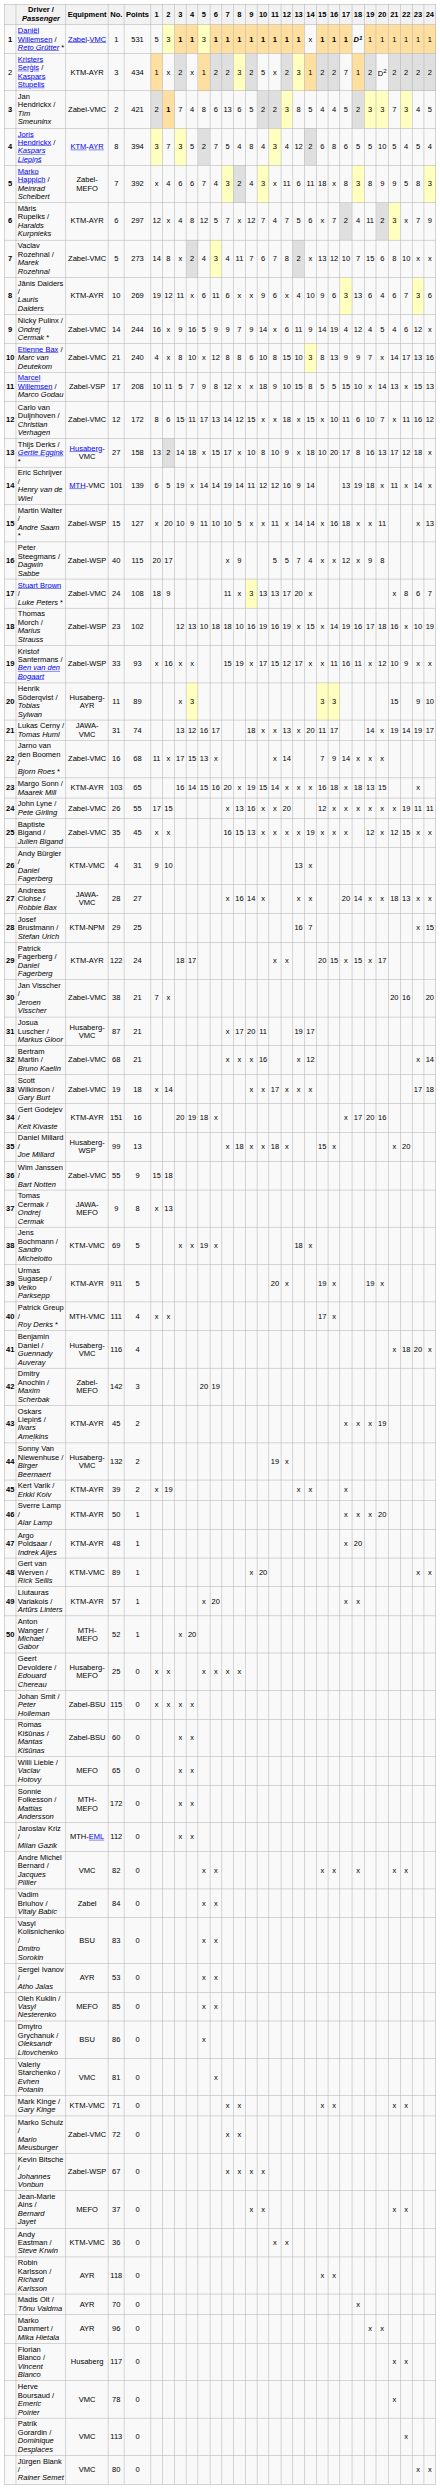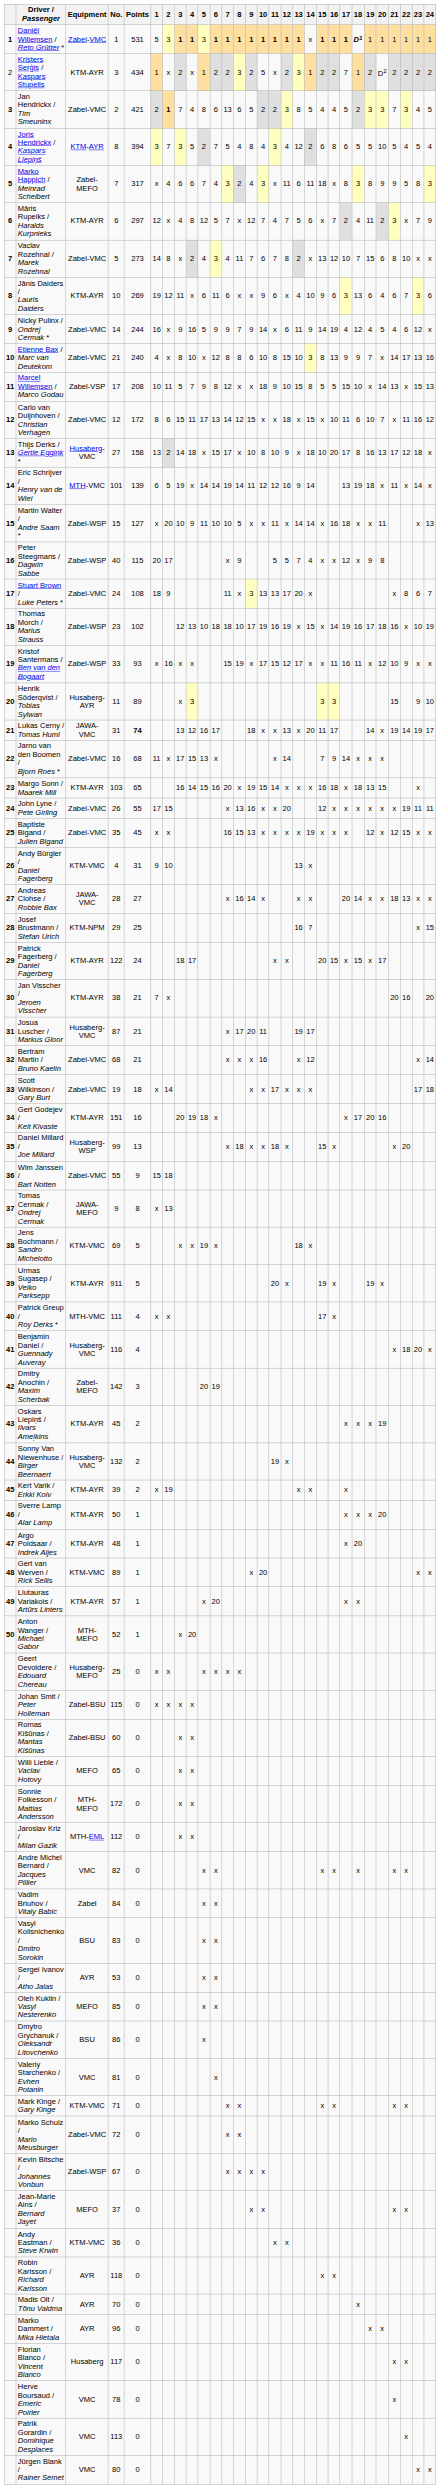(137, 184) 392 -> (137, 184) 317
(251, 626) 16 -> (251, 626) 17
(137, 730) normal -> (137, 730) bold
(87, 998) Zabel-VMC -> (87, 998) KTM-AYR
